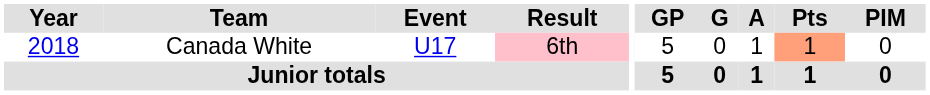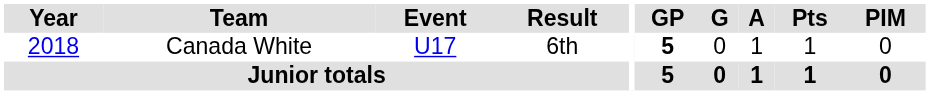(562, 46) pink background -> (562, 46) no background
(668, 46) normal -> (668, 46) bold
(810, 46) lightsalmon background -> (810, 46) no background
